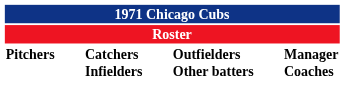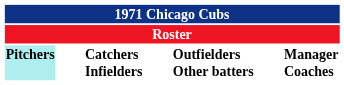(30, 54) no background -> (30, 54) paleturquoise background
